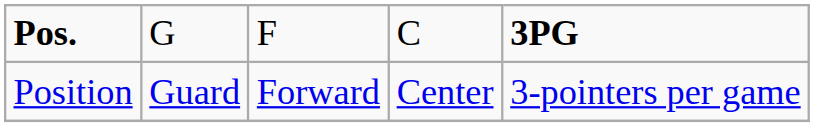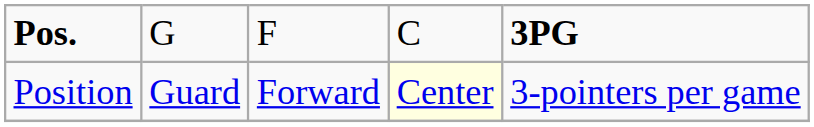(445, 90) no background -> (445, 90) lightyellow background
